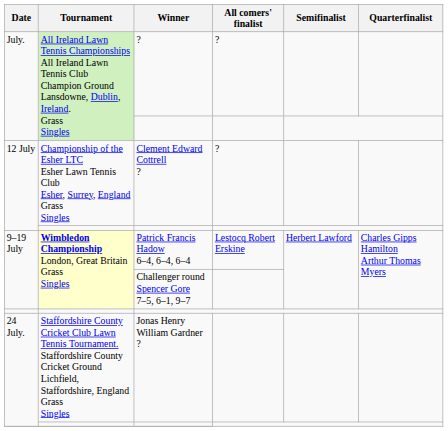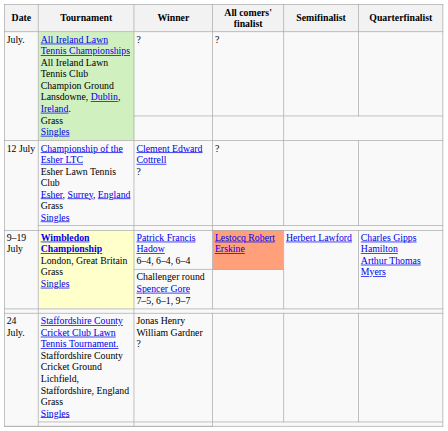(245, 243) no background -> (245, 243) lightsalmon background
